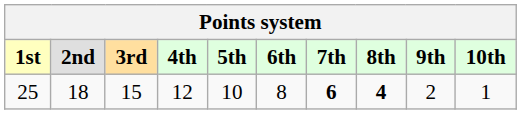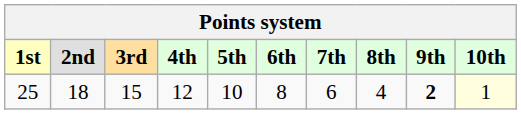(331, 91) bold -> (331, 91) normal
(381, 91) bold -> (381, 91) normal
(431, 91) normal -> (431, 91) bold
(486, 91) no background -> (486, 91) lightyellow background
